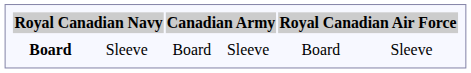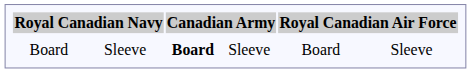(50, 49) bold -> (49, 49) normal
(192, 49) normal -> (193, 49) bold
